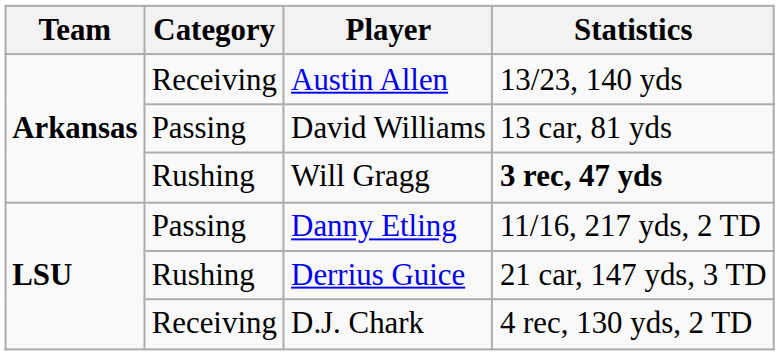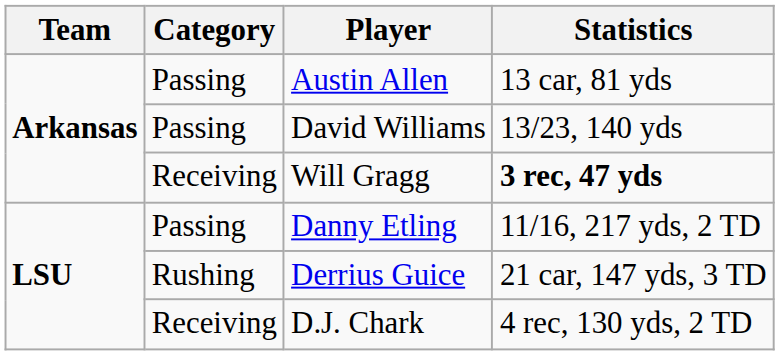(214, 78) Receiving -> (199, 78) Passing
(591, 78) 13/23, 140 yds -> (586, 78) 13 car, 81 yds
(586, 127) 13 car, 81 yds -> (591, 127) 13/23, 140 yds
(203, 176) Rushing -> (214, 176) Receiving
